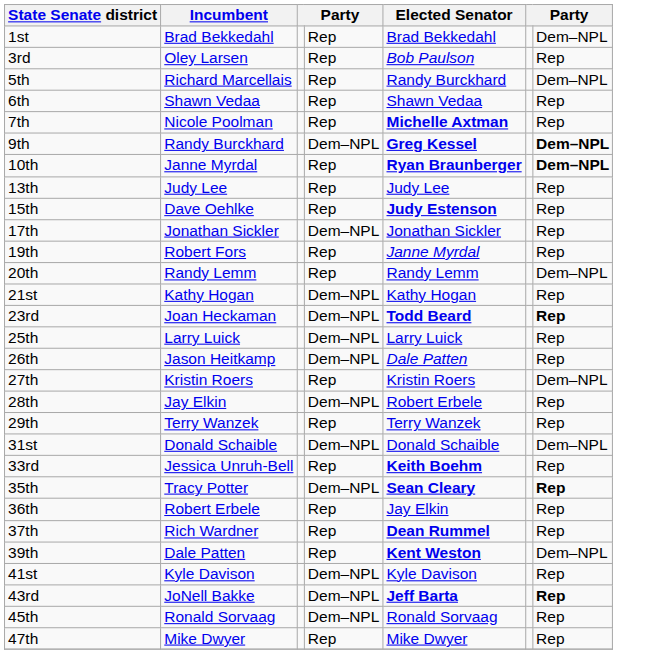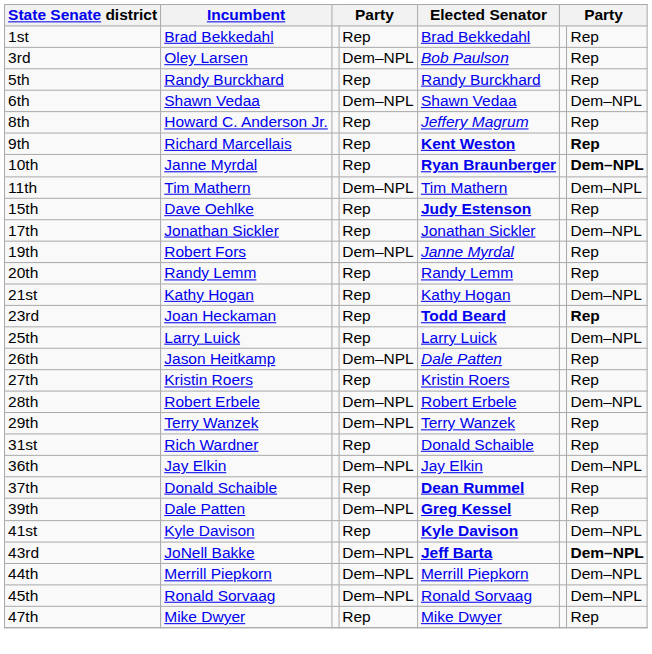(572, 36) Dem–NPL -> (585, 36) Rep
(322, 58) Rep -> (378, 58) Dem–NPL
(228, 79) Richard Marcellais -> (224, 79) Randy Burckhard
(572, 79) Dem–NPL -> (585, 79) Rep
(322, 101) Rep -> (378, 101) Dem–NPL
(550, 101) Rep -> (606, 101) Dem–NPL
- row: (19, 122)
+ row: (19, 122)
(224, 144) Randy Burckhard -> (228, 144) Richard Marcellais
(344, 144) Dem–NPL -> (356, 144) Rep
(432, 144) Greg Kessel -> (468, 144) Kent Weston
(573, 144) Dem–NPL -> (585, 144) Rep
+ row: (23, 187)
- row: (23, 187)
(344, 230) Dem–NPL -> (356, 230) Rep
(550, 230) Rep -> (606, 230) Dem–NPL
(322, 251) Rep -> (378, 251) Dem–NPL
(572, 273) Dem–NPL -> (585, 273) Rep
(344, 294) Dem–NPL -> (356, 294) Rep
(550, 294) Rep -> (606, 294) Dem–NPL
(344, 316) Dem–NPL -> (356, 316) Rep
(344, 337) Dem–NPL -> (356, 337) Rep
(550, 337) Rep -> (606, 337) Dem–NPL
(572, 380) Dem–NPL -> (585, 380) Rep
(195, 402) Jay Elkin -> (212, 402) Robert Erbele
(550, 402) Rep -> (606, 402) Dem–NPL
(322, 423) Rep -> (378, 423) Dem–NPL
(221, 445) Donald Schaible -> (211, 445) Rich Wardner
(344, 445) Dem–NPL -> (356, 445) Rep
(572, 445) Dem–NPL -> (585, 445) Rep
- row: (24, 466)
- row: (23, 488)
(212, 509) Robert Erbele -> (195, 466) Jay Elkin
(322, 509) Rep -> (378, 466) Dem–NPL
(550, 509) Rep -> (606, 466) Dem–NPL
(211, 531) Rich Wardner -> (221, 488) Donald Schaible
(322, 552) Rep -> (378, 509) Dem–NPL
(434, 552) Kent Weston -> (466, 509) Greg Kessel
(572, 552) Dem–NPL -> (585, 509) Rep
(344, 574) Dem–NPL -> (356, 531) Rep
(432, 574) normal -> (470, 531) bold
(550, 574) Rep -> (606, 531) Dem–NPL
(551, 595) Rep -> (607, 552) Dem–NPL
+ row: (23, 574)
(550, 616) Rep -> (606, 595) Dem–NPL
